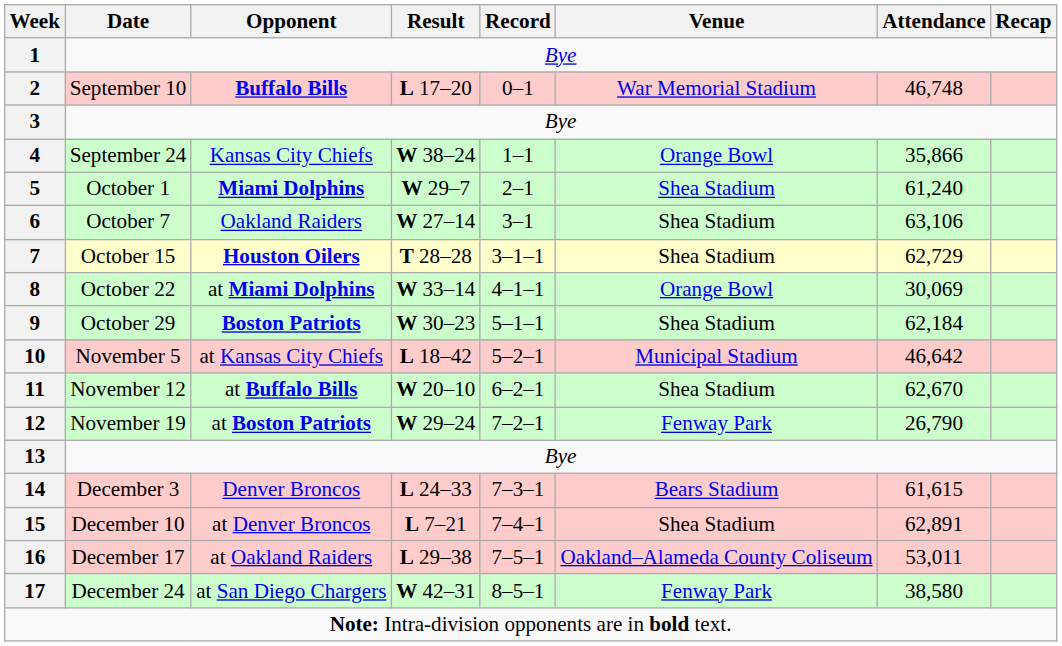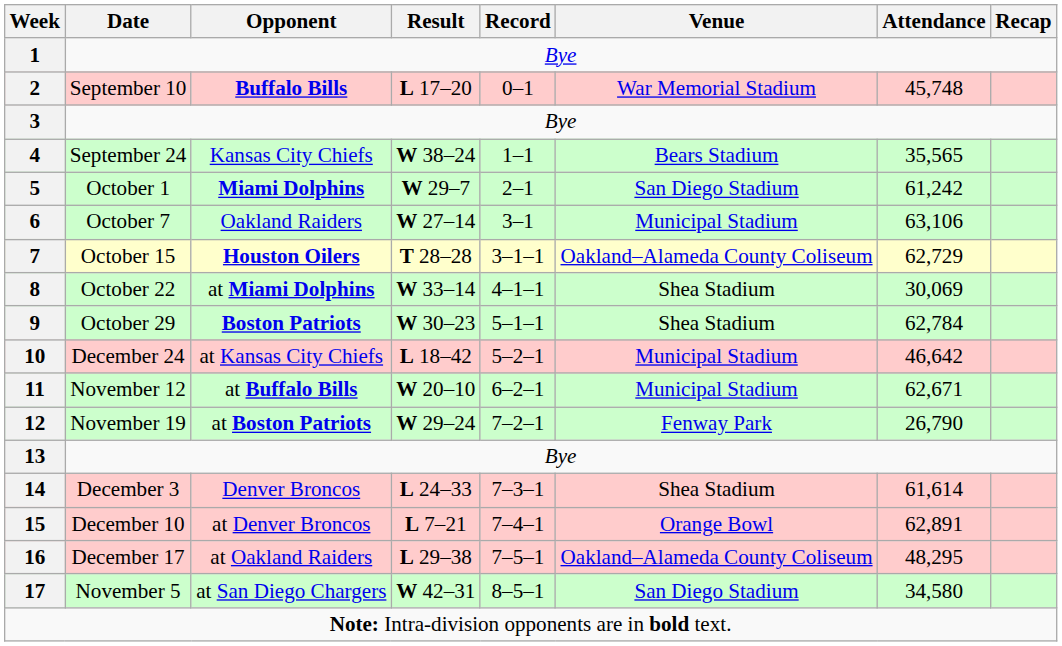(934, 88) 46,748 -> (934, 88) 45,748
(717, 155) Orange Bowl -> (717, 155) Bears Stadium
(934, 155) 35,866 -> (934, 155) 35,565
(717, 188) Shea Stadium -> (717, 188) San Diego Stadium
(934, 188) 61,240 -> (934, 188) 61,242
(717, 222) Shea Stadium -> (717, 222) Municipal Stadium
(717, 255) Shea Stadium -> (717, 255) Oakland–Alameda County Coliseum
(717, 289) Orange Bowl -> (717, 289) Shea Stadium
(934, 322) 62,184 -> (934, 322) 62,784
(128, 356) November 5 -> (128, 356) December 24
(717, 389) Shea Stadium -> (717, 389) Municipal Stadium
(934, 389) 62,670 -> (934, 389) 62,671
(717, 490) Bears Stadium -> (717, 490) Shea Stadium
(934, 490) 61,615 -> (934, 490) 61,614
(717, 523) Shea Stadium -> (717, 523) Orange Bowl
(934, 557) 53,011 -> (934, 557) 48,295
(128, 590) December 24 -> (128, 590) November 5
(717, 590) Fenway Park -> (717, 590) San Diego Stadium
(934, 590) 38,580 -> (934, 590) 34,580
